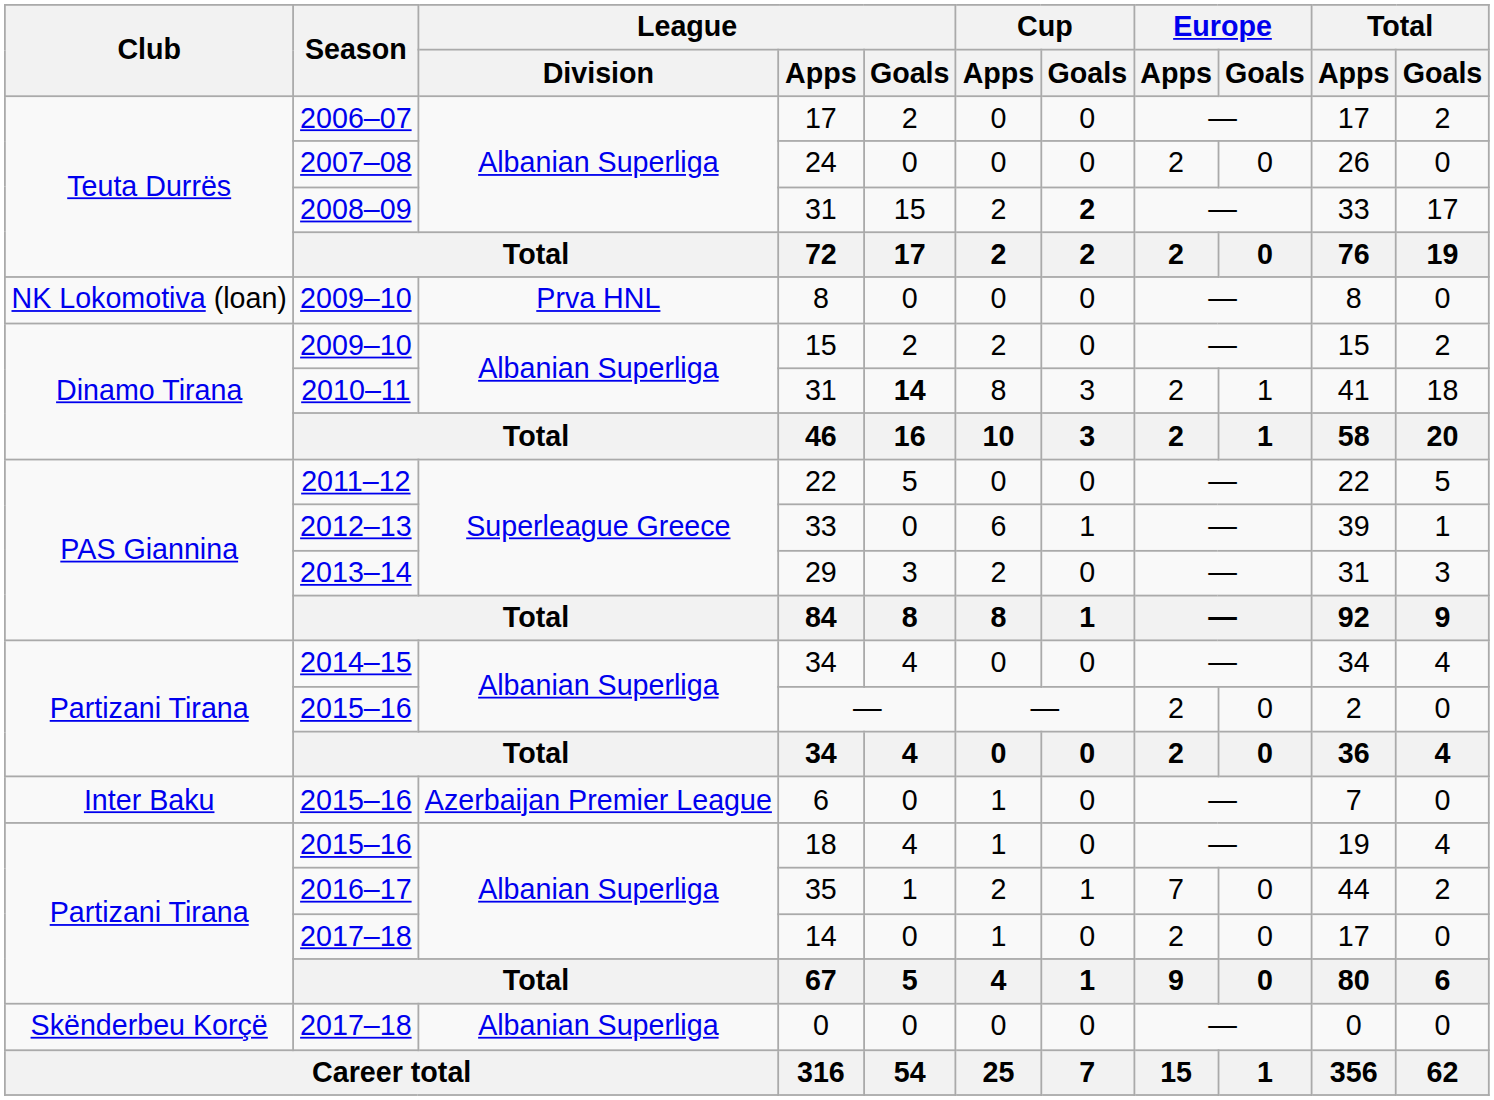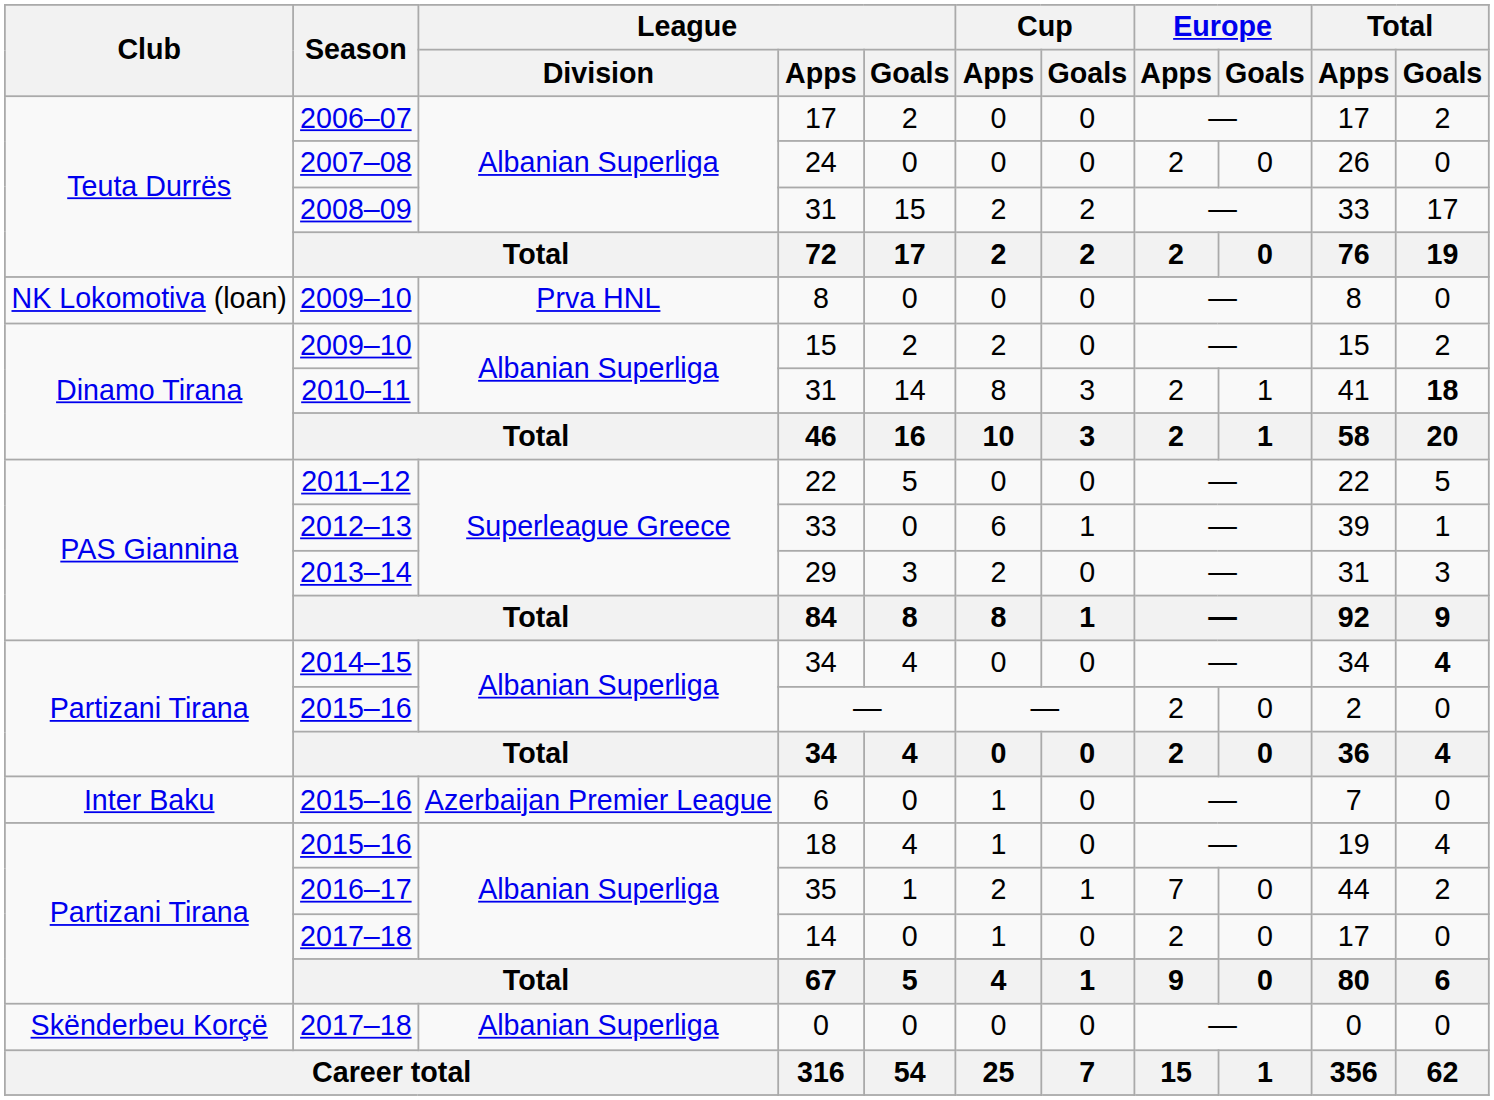(1087, 208) bold -> (1087, 208) normal
(910, 390) bold -> (910, 390) normal
(1442, 390) normal -> (1442, 390) bold
(1442, 663) normal -> (1442, 663) bold
